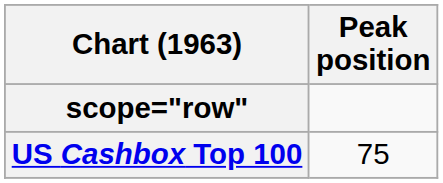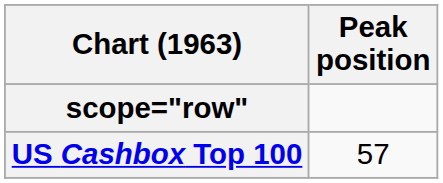(373, 154) 75 -> (373, 154) 57
